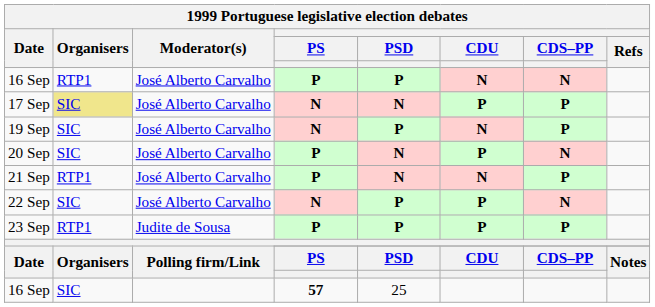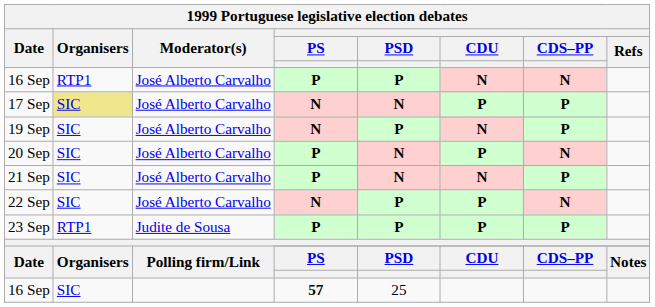(74, 177) RTP1 -> (69, 177) SIC
